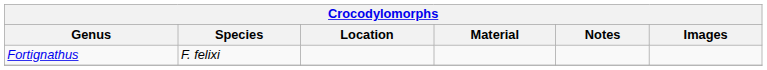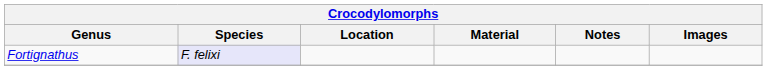(200, 55) no background -> (200, 55) lavender background
